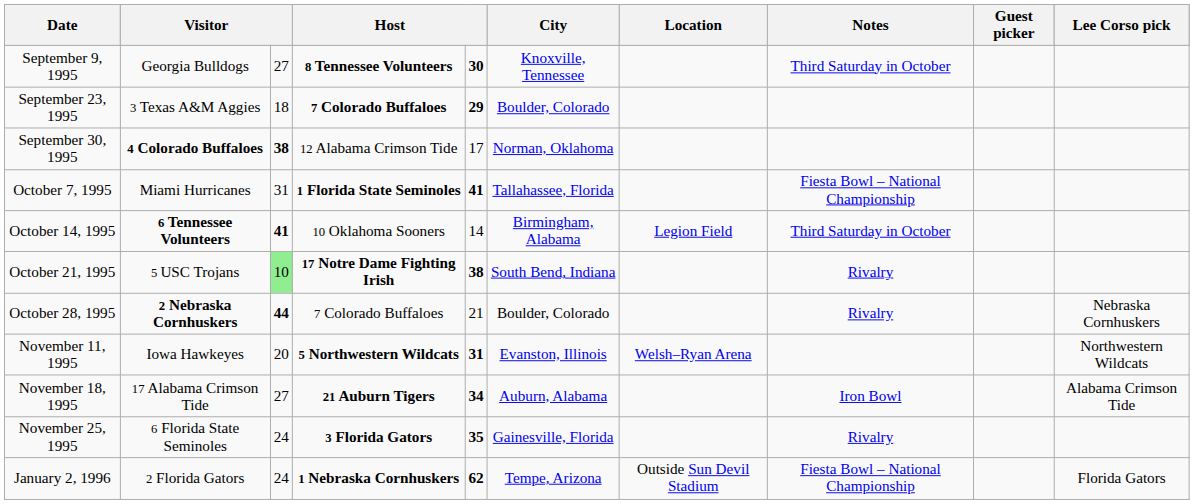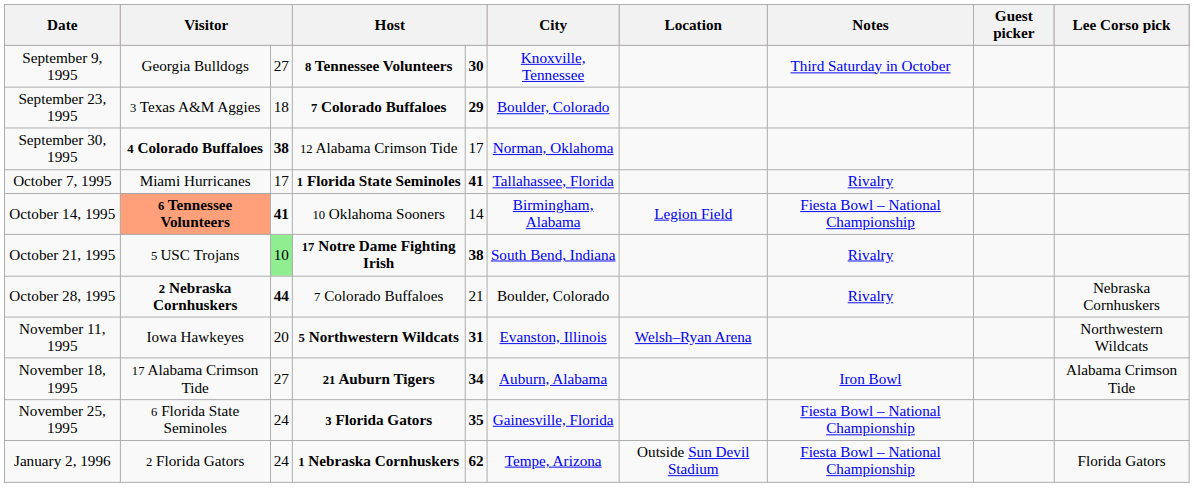(281, 189) 31 -> (281, 181) 17
(870, 189) Fiesta Bowl – National Championship -> (870, 181) Rivalry
(195, 231) no background -> (195, 214) lightsalmon background
(870, 231) Third Saturday in October -> (870, 214) Fiesta Bowl – National Championship
(870, 437) Rivalry -> (870, 420) Fiesta Bowl – National Championship
